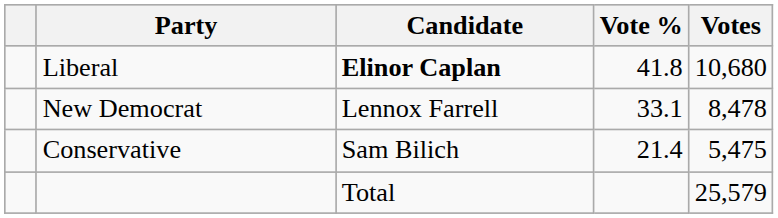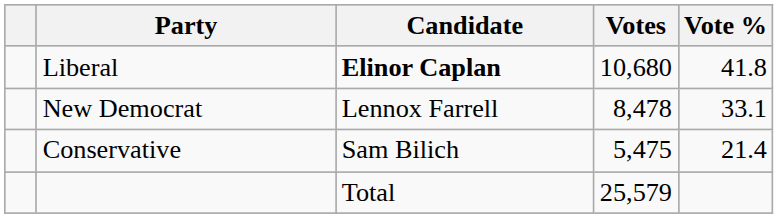columns swapped: (731, 25) <-> (641, 25)
